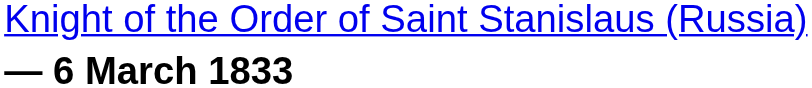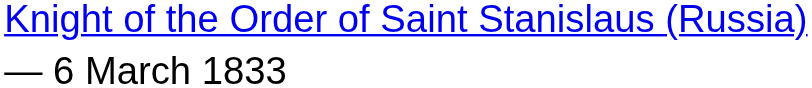(149, 71) bold -> (145, 71) normal
